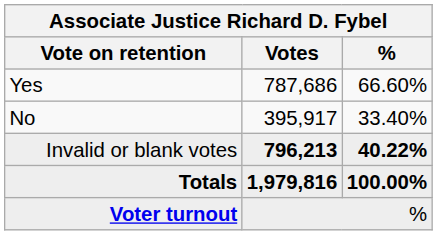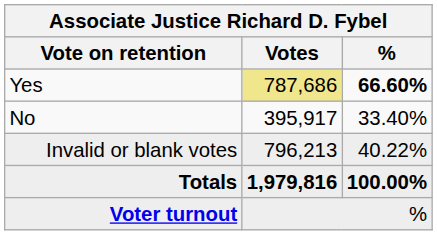(300, 85) no background -> (300, 85) khaki background
(393, 85) normal -> (393, 85) bold
(300, 150) bold -> (300, 150) normal
(393, 150) bold -> (393, 150) normal
